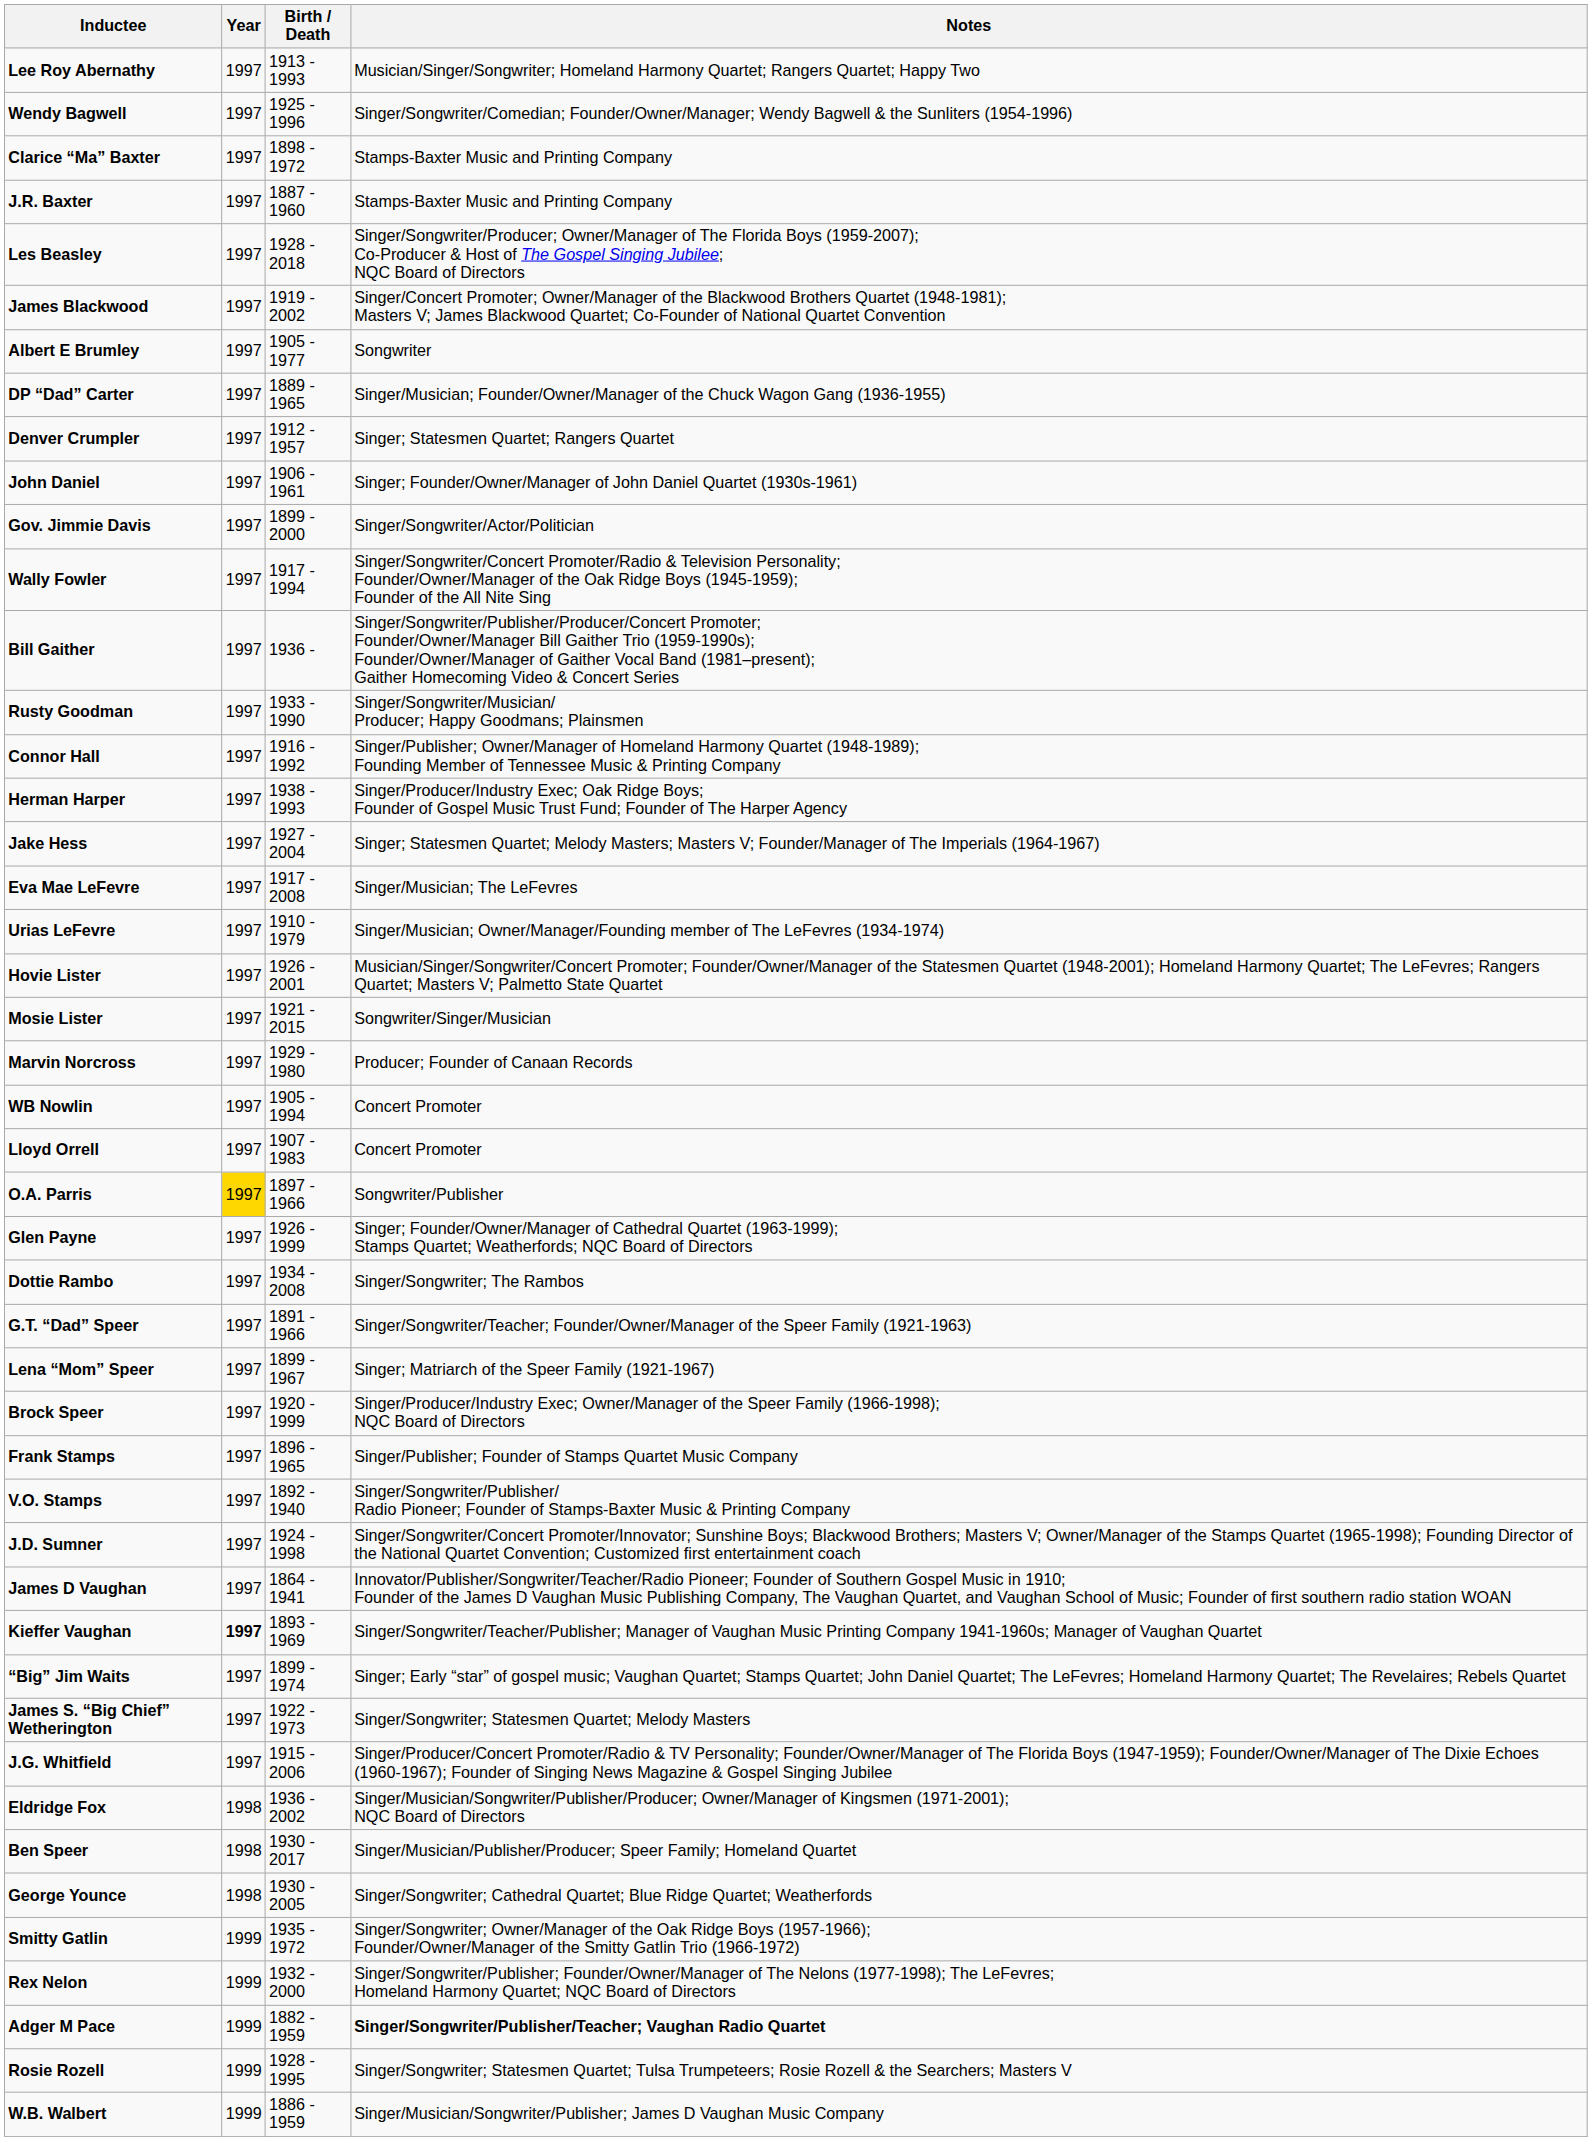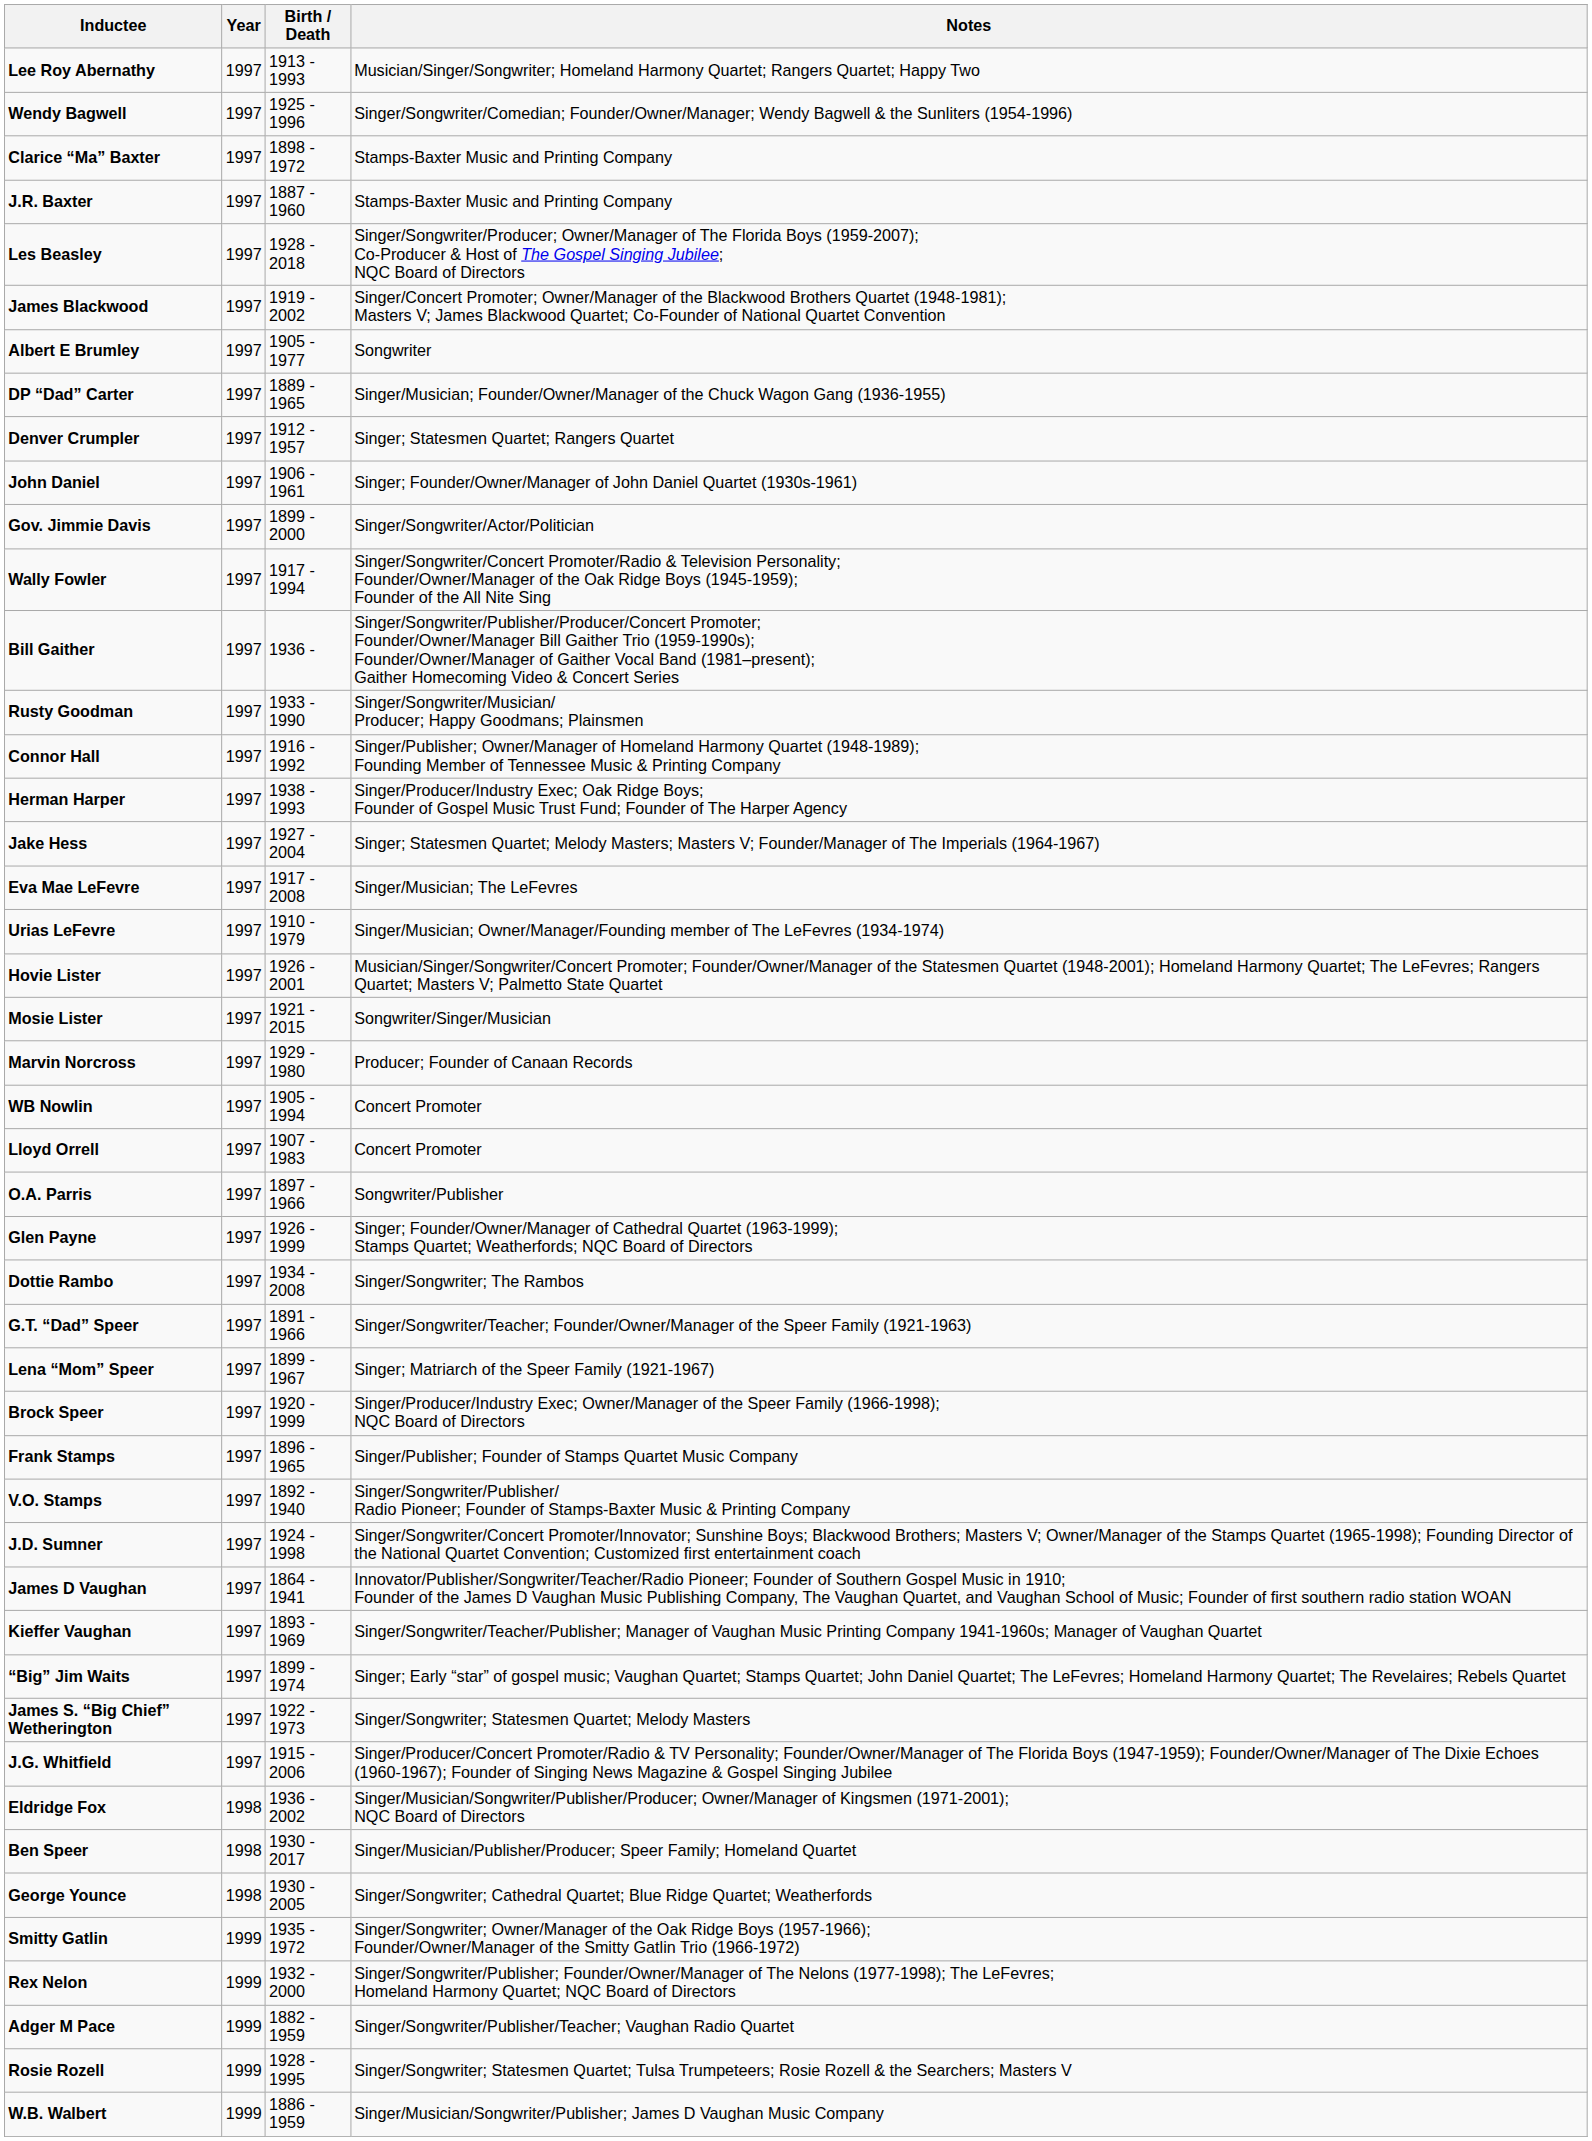(244, 1194) gold background -> (244, 1194) no background
(244, 1632) bold -> (244, 1632) normal
(590, 2026) bold -> (574, 2026) normal
